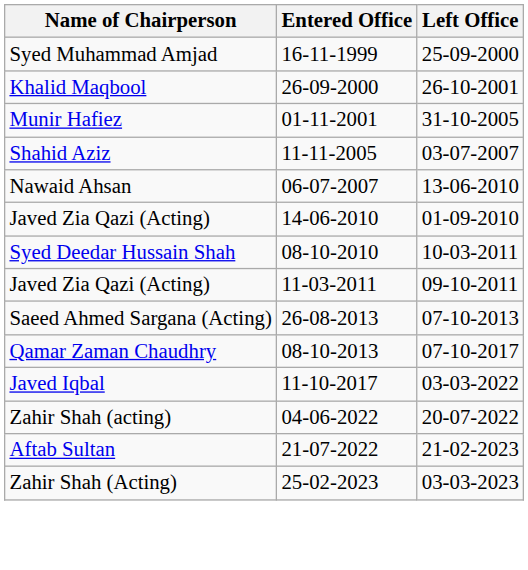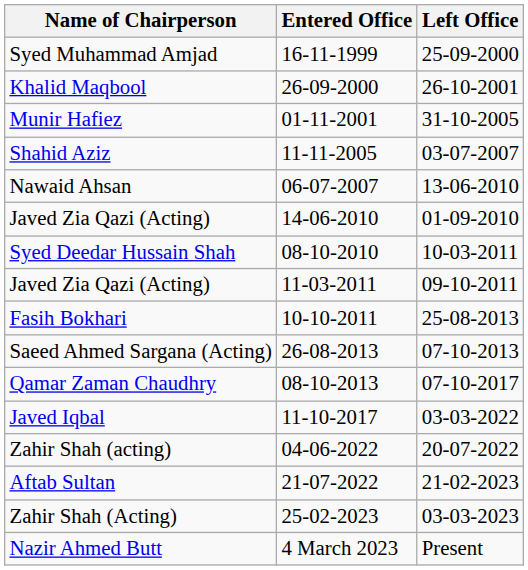+ row: (68, 317)
+ row: (86, 548)
